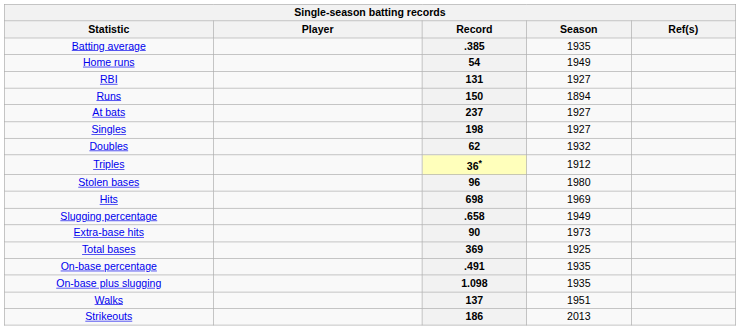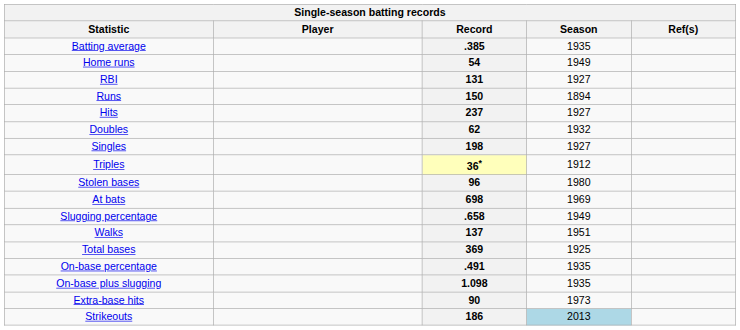(109, 113) At bats -> (109, 113) Hits
rows swapped: (474, 130) <-> (474, 146)
(109, 199) Hits -> (109, 199) At bats
rows swapped: (474, 233) <-> (474, 300)
(579, 317) no background -> (579, 317) lightblue background
